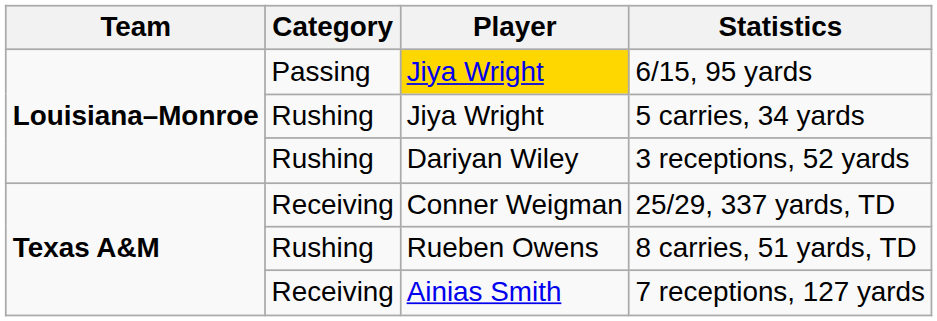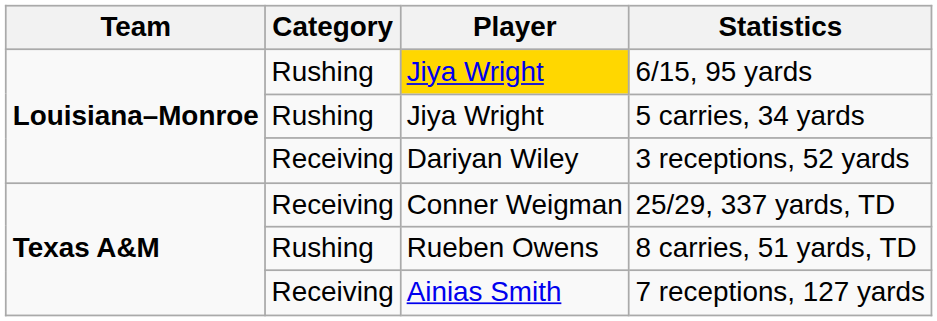(321, 71) Passing -> (323, 71) Rushing
(323, 159) Rushing -> (333, 159) Receiving
